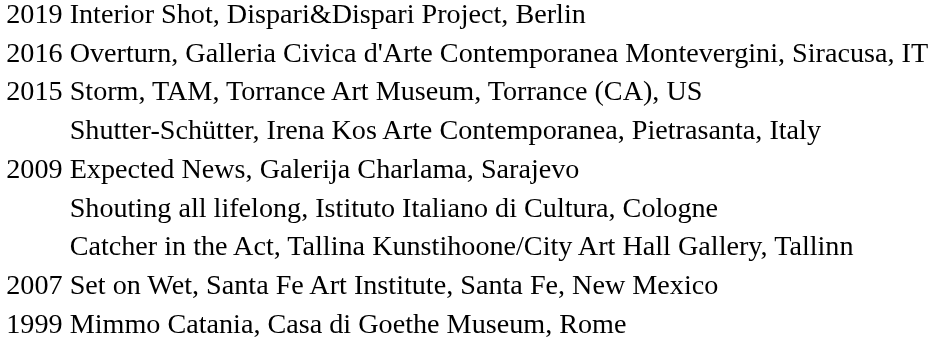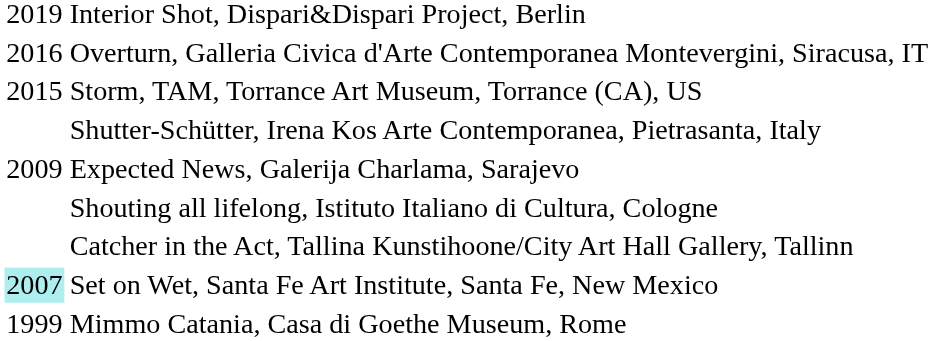(34, 284) no background -> (34, 284) paleturquoise background
